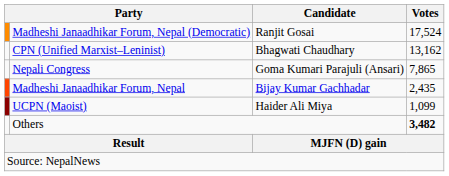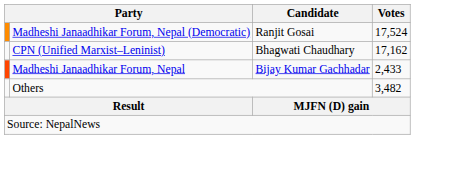(425, 50) 13,162 -> (391, 50) 17,162
- row: (51, 69)
(422, 87) 2,435 -> (388, 69) 2,433
- row: (50, 106)
(422, 124) bold -> (388, 87) normal
